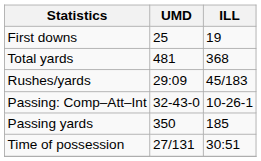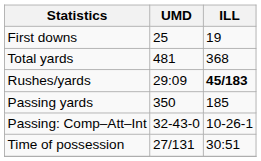(227, 80) normal -> (227, 80) bold
rows swapped: (50, 123) <-> (77, 102)
